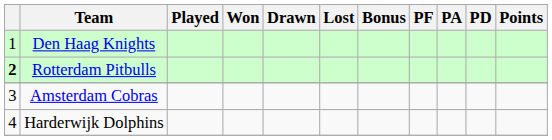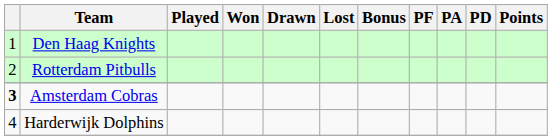(12, 69) bold -> (12, 69) normal
(12, 95) normal -> (12, 95) bold
